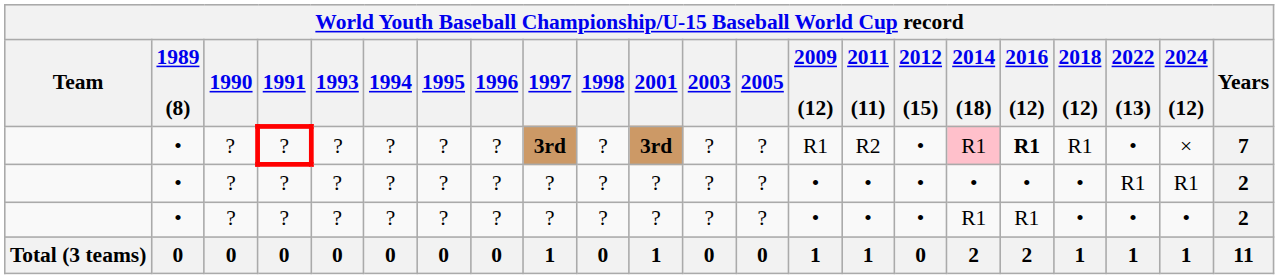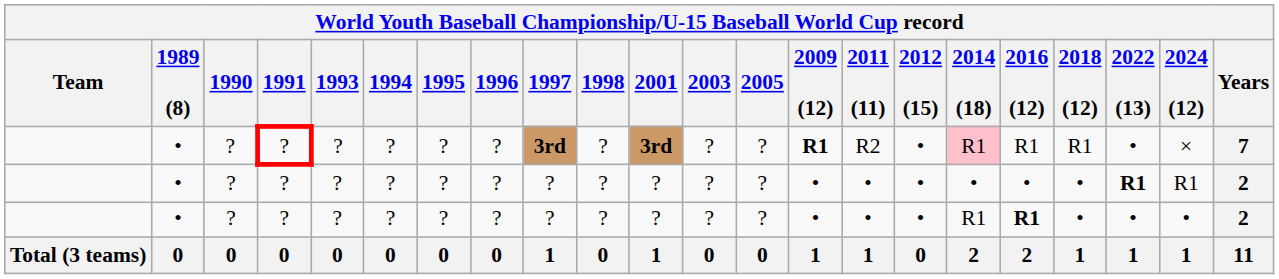(815, 144) normal -> (815, 144) bold
(1027, 144) bold -> (1027, 144) normal
(1133, 182) normal -> (1133, 182) bold
(1027, 218) normal -> (1027, 218) bold
